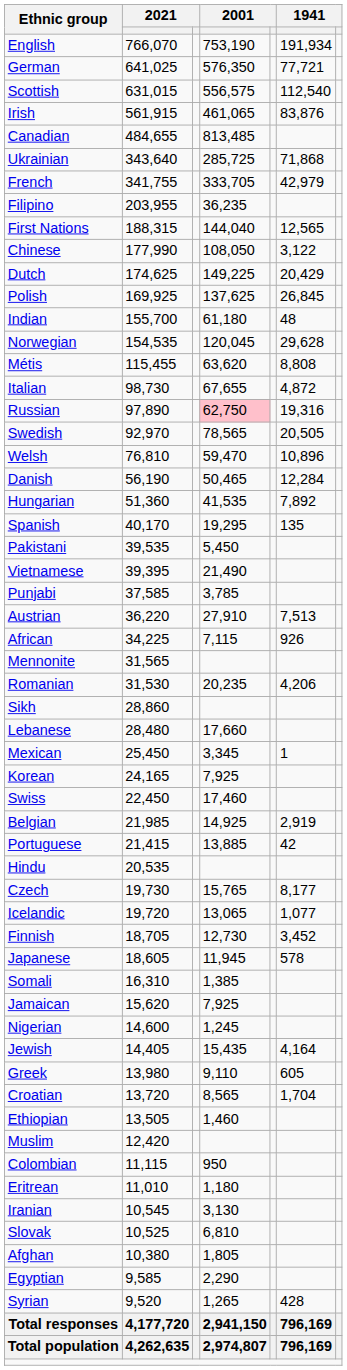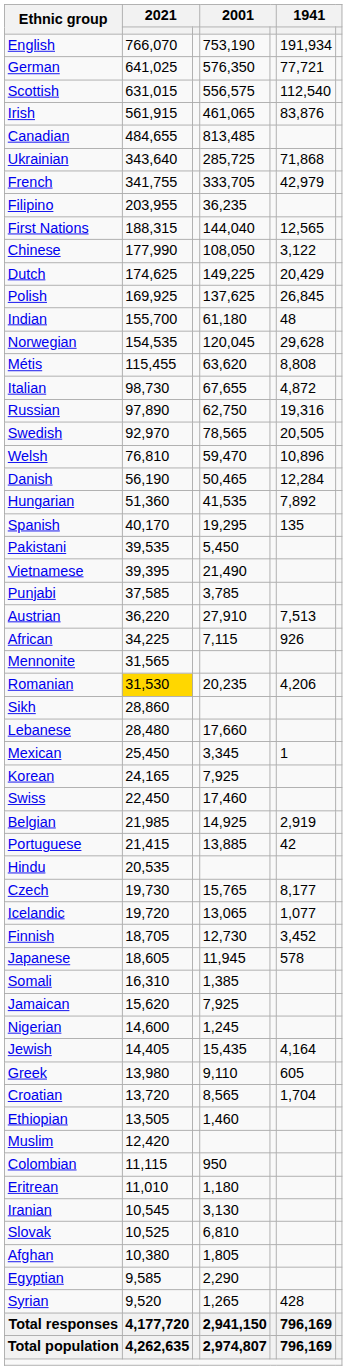(225, 410) pink background -> (225, 410) no background
(147, 684) no background -> (147, 684) gold background
